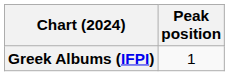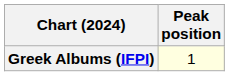(191, 58) no background -> (191, 58) lightyellow background
